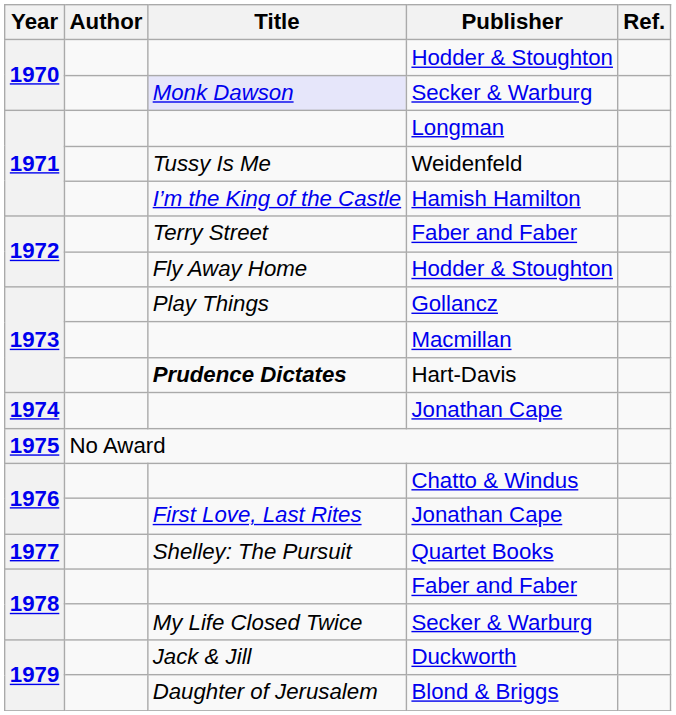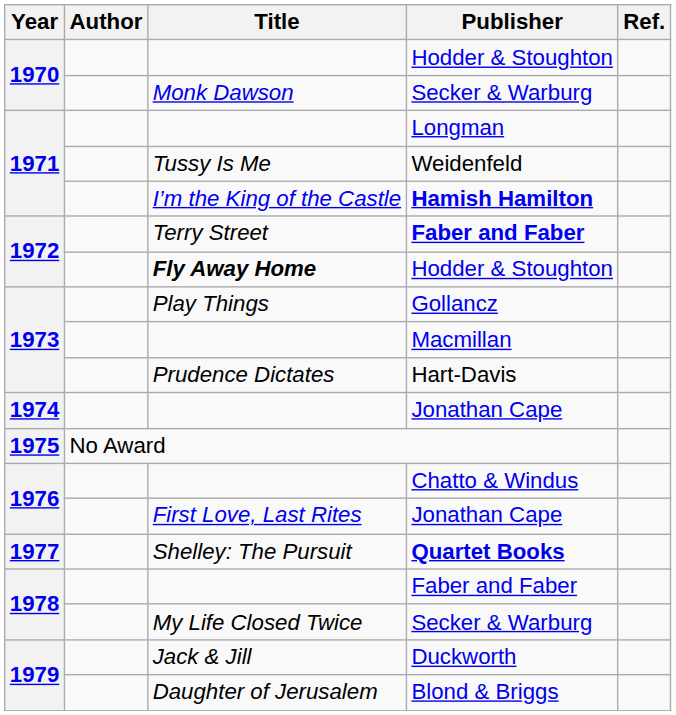(223, 92) lavender background -> (223, 92) no background
(496, 198) normal -> (502, 198) bold
(494, 233) normal -> (498, 233) bold
(230, 269) normal -> (234, 269) bold
(250, 374) bold -> (244, 374) normal
(483, 551) normal -> (488, 551) bold
